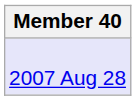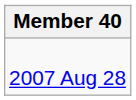(68, 78) lavender background -> (68, 78) no background
